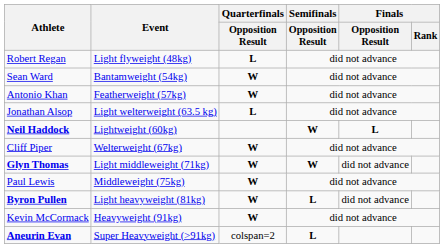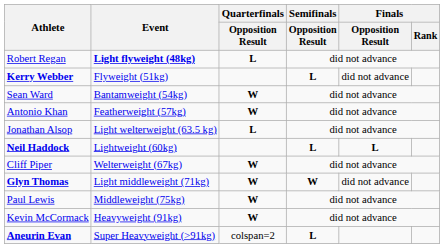(143, 59) normal -> (144, 59) bold
+ row: (40, 77)
(313, 130) W -> (313, 147) L
- row: (37, 200)
